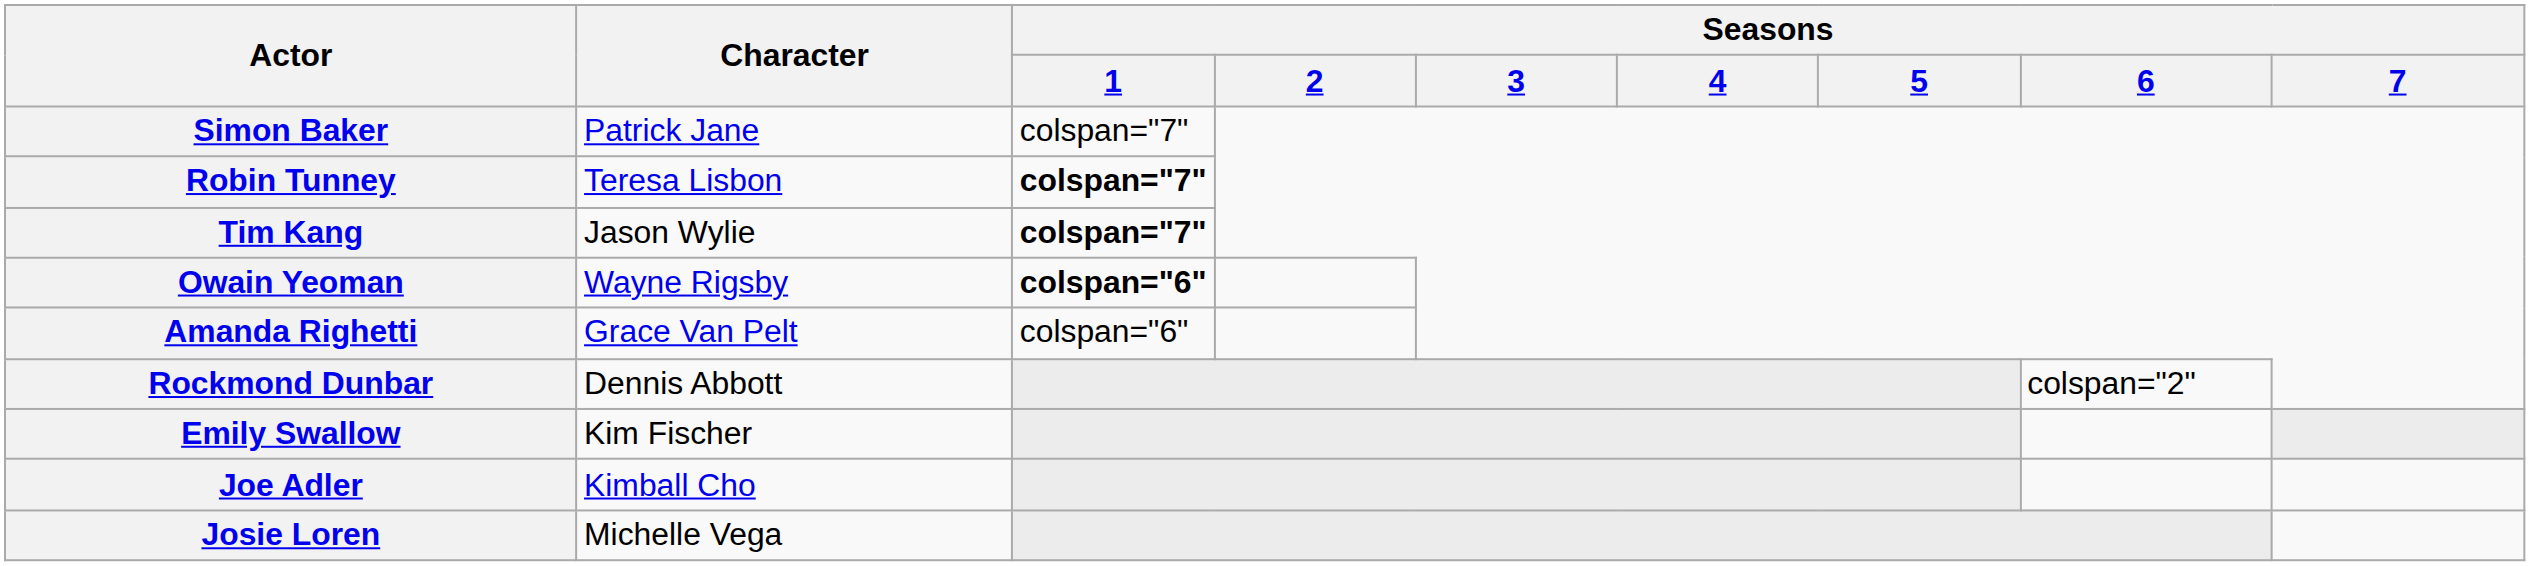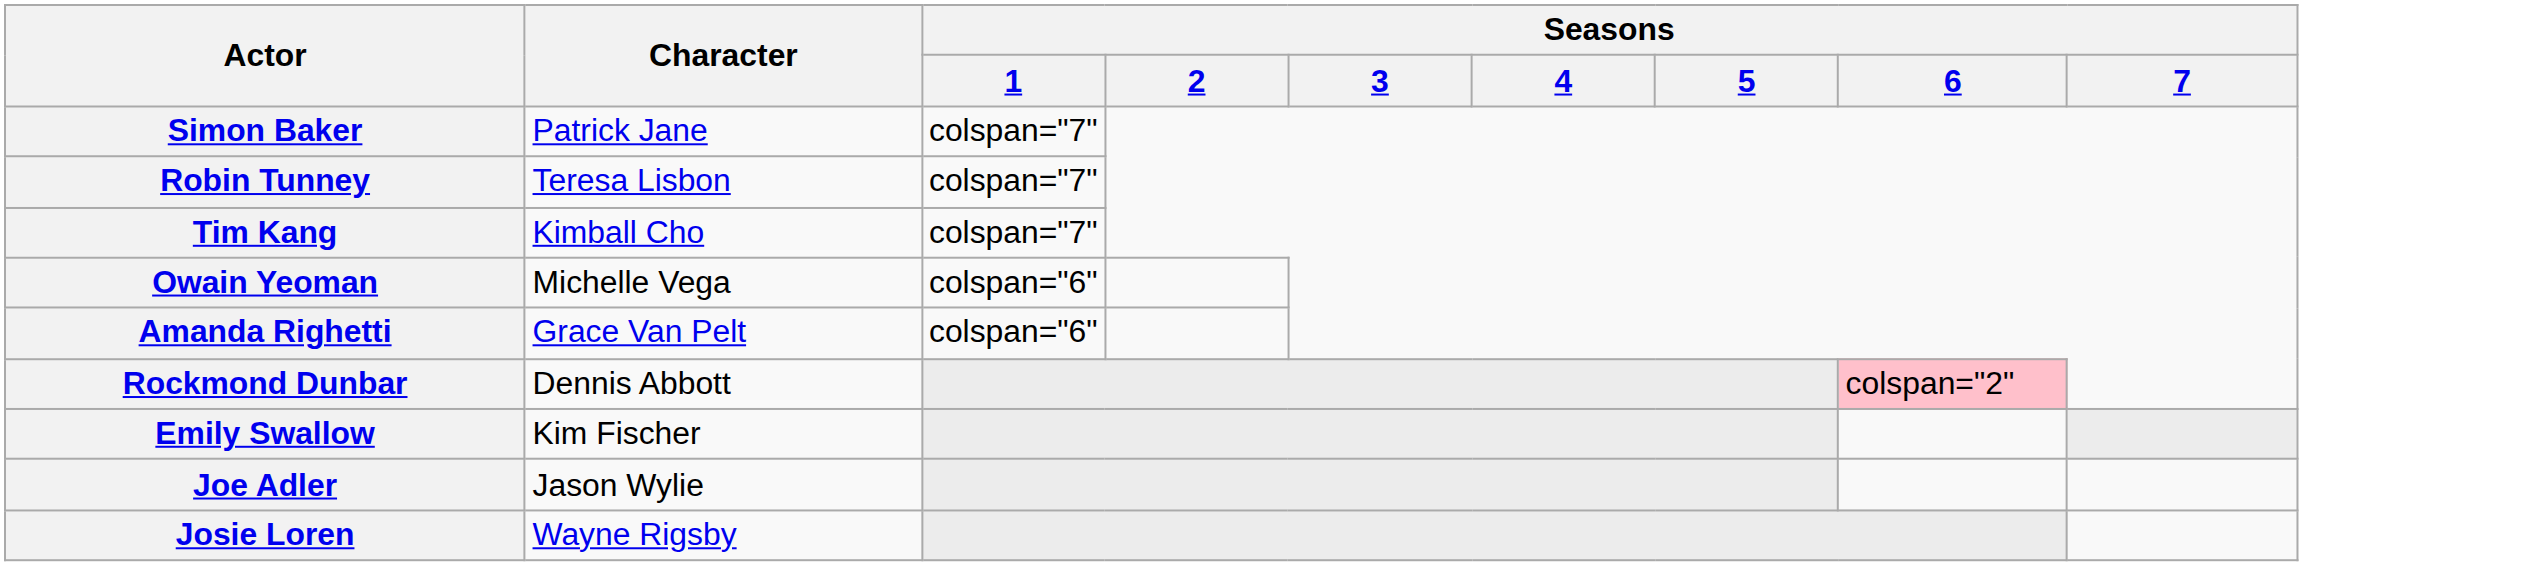(1113, 181) bold -> (1013, 181) normal
(670, 231) Jason Wylie -> (618, 231) Kimball Cho
(1113, 231) bold -> (1013, 231) normal
(686, 282) Wayne Rigsby -> (632, 282) Michelle Vega
(1113, 282) bold -> (1013, 282) normal
(2112, 383) no background -> (1930, 383) pink background
(670, 484) Kimball Cho -> (618, 484) Jason Wylie
(683, 534) Michelle Vega -> (635, 534) Wayne Rigsby
